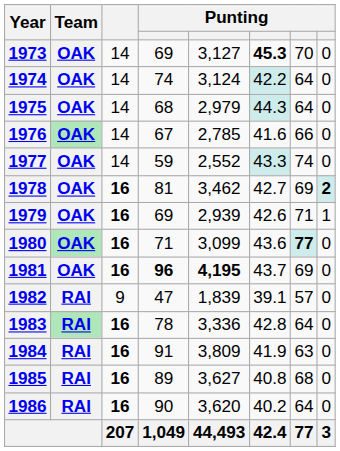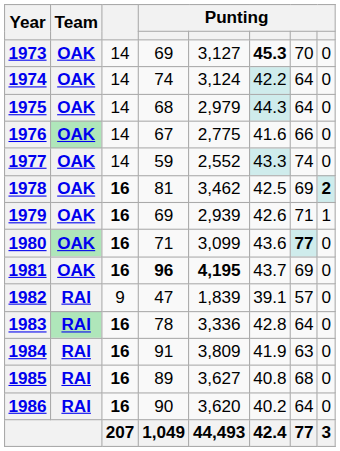(219, 134) 2,785 -> (219, 134) 2,775
(270, 188) 42.7 -> (270, 188) 42.5
